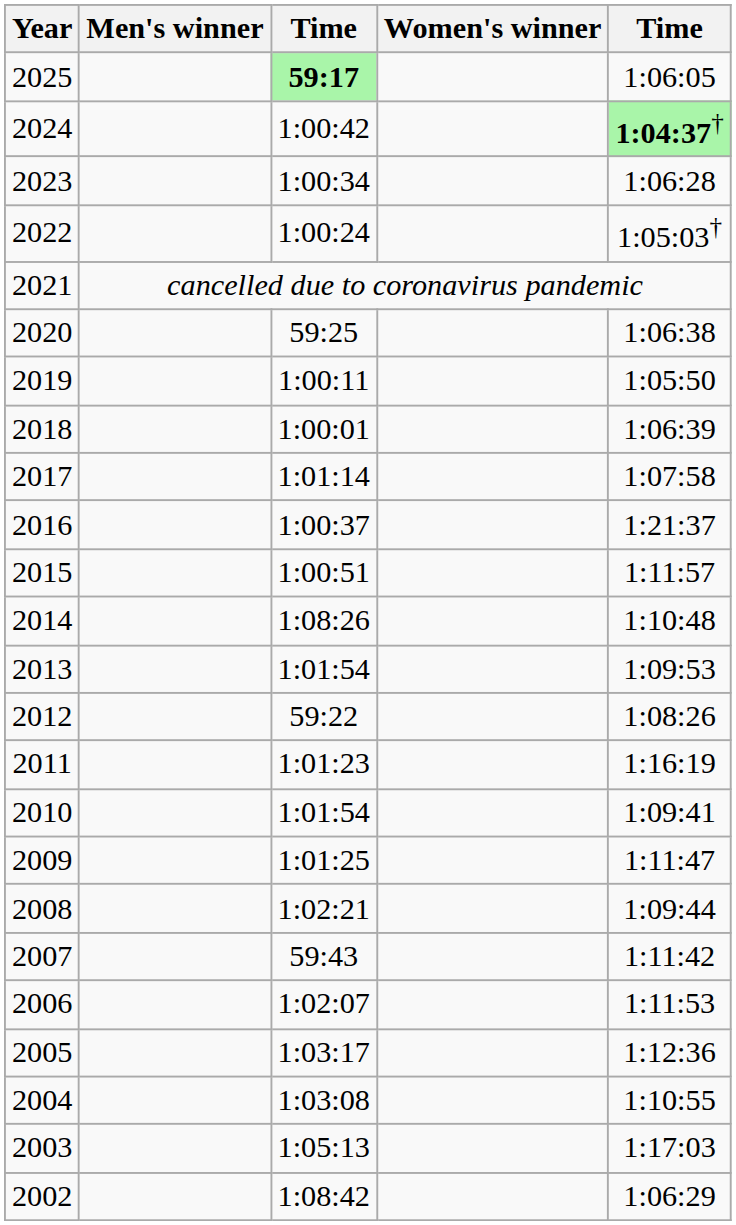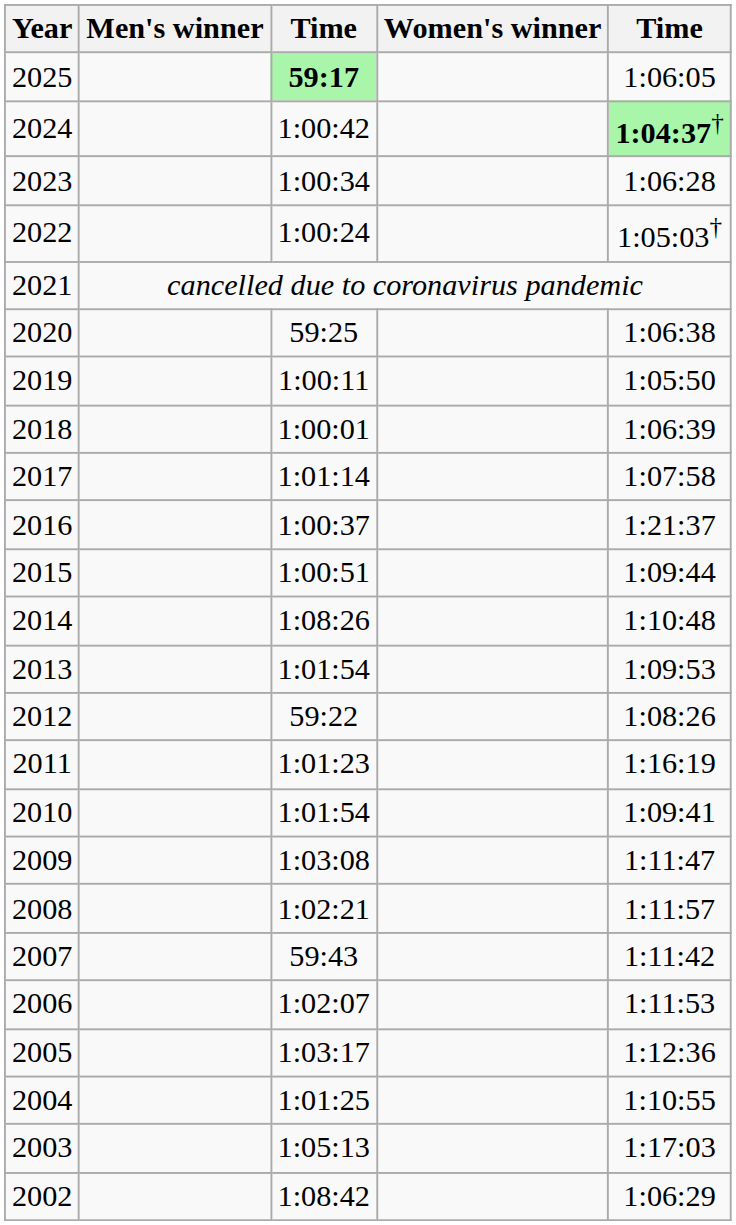(670, 572) 1:11:57 -> (670, 572) 1:09:44
(324, 860) 1:01:25 -> (324, 860) 1:03:08
(670, 908) 1:09:44 -> (670, 908) 1:11:57
(324, 1099) 1:03:08 -> (324, 1099) 1:01:25
